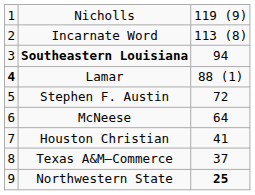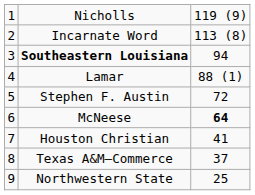(11, 76) bold -> (11, 76) normal
(221, 118) normal -> (221, 118) bold
(221, 179) bold -> (221, 179) normal
